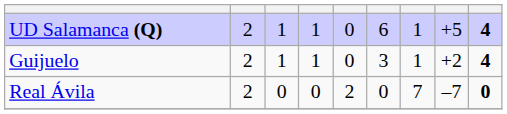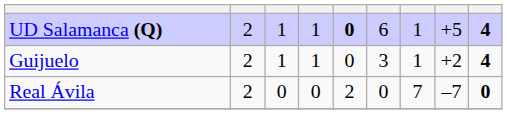(350, 29) normal -> (350, 29) bold
